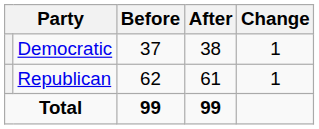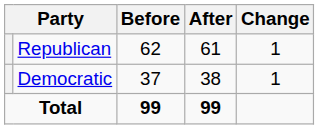rows swapped: (64, 78) <-> (65, 49)
